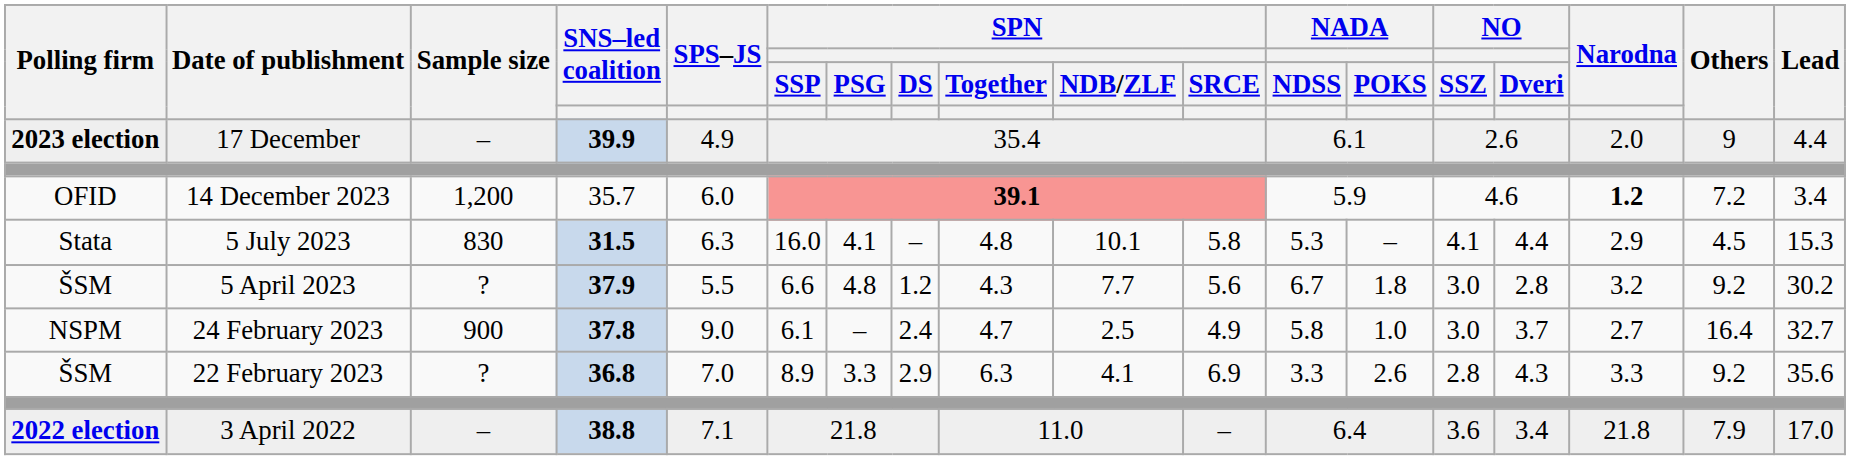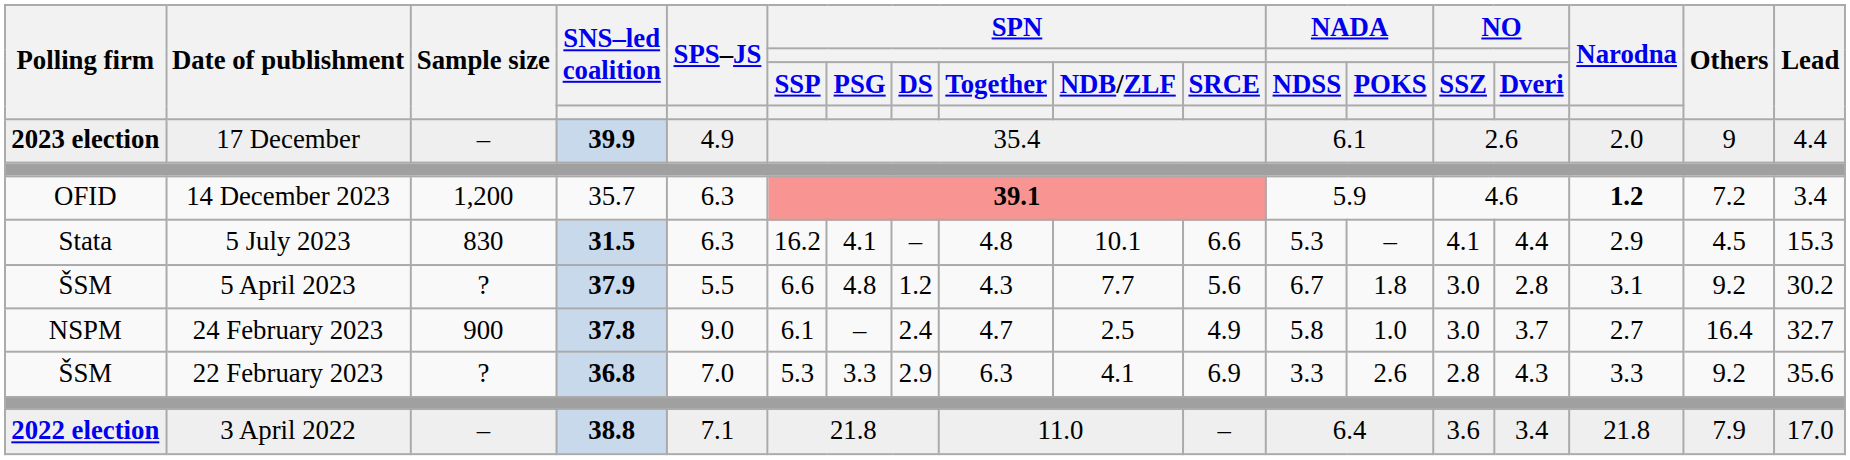(717, 196) 6.0 -> (717, 196) 6.3
(797, 241) 16.0 -> (797, 241) 16.2
(1224, 241) 5.8 -> (1224, 241) 6.6
(1627, 285) 3.2 -> (1627, 285) 3.1
(797, 373) 8.9 -> (797, 373) 5.3
